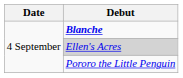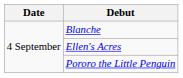(84, 30) bold -> (83, 30) normal
(93, 47) lightgrey background -> (93, 47) no background
